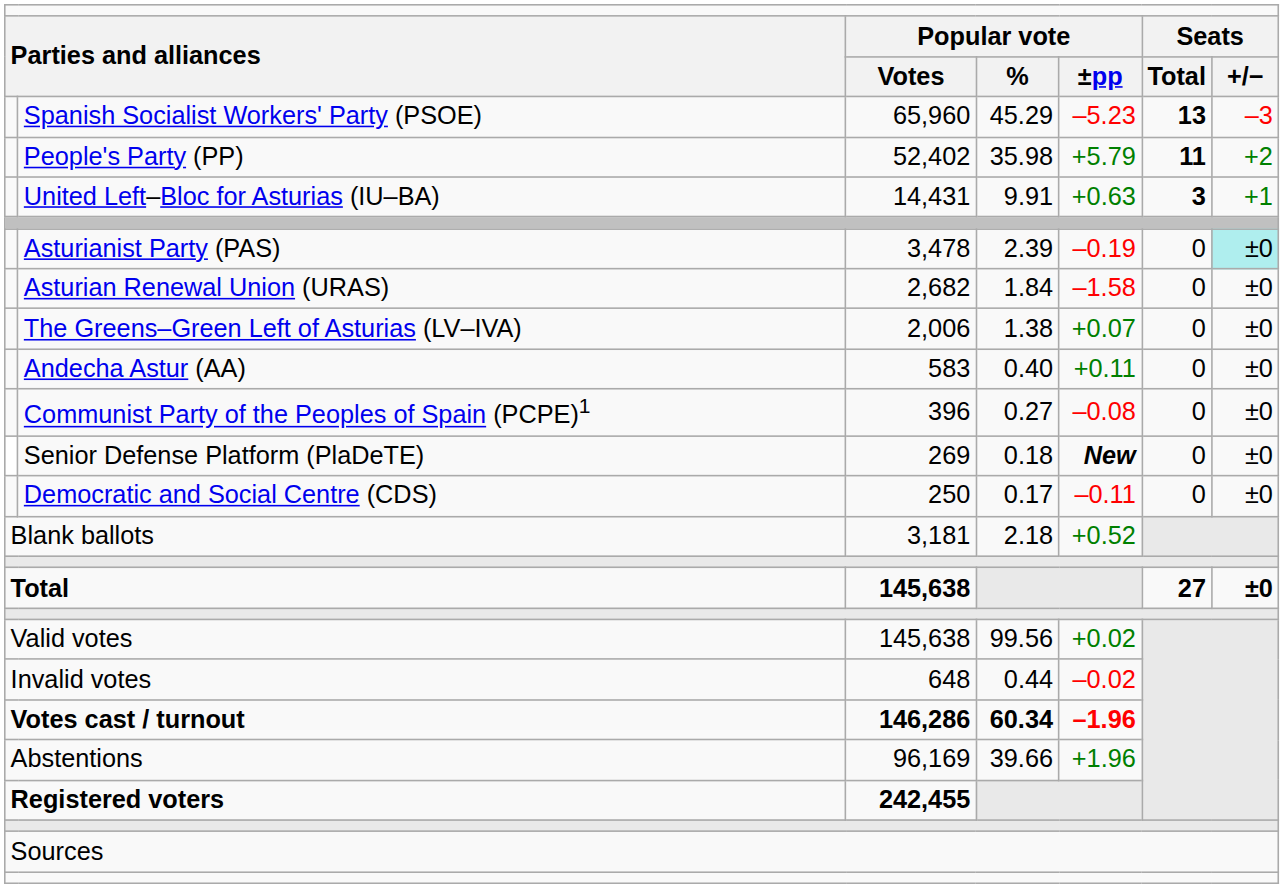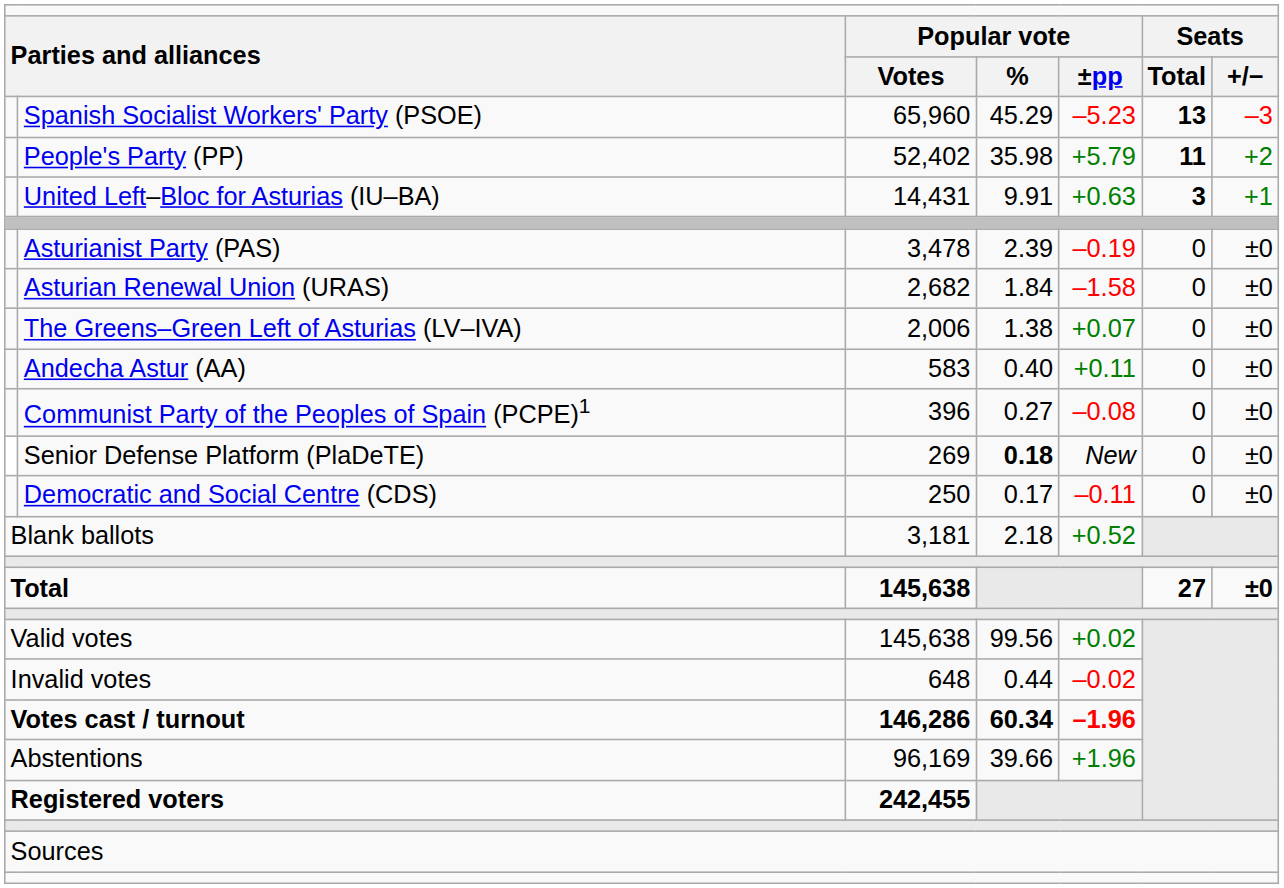(1259, 248) paleturquoise background -> (1259, 248) no background
(1028, 455) normal -> (1028, 455) bold
(1110, 455) bold -> (1110, 455) normal
